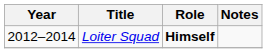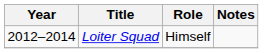(190, 36) bold -> (188, 36) normal
